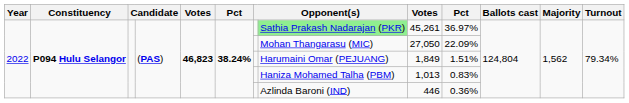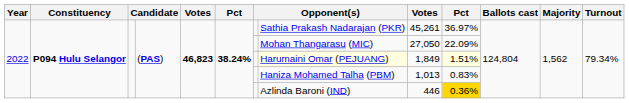(333, 28) lightgreen background -> (333, 28) no background
(324, 59) no background -> (324, 59) lightyellow background
(464, 59) no background -> (464, 59) lightyellow background
(464, 90) no background -> (464, 90) gold background
